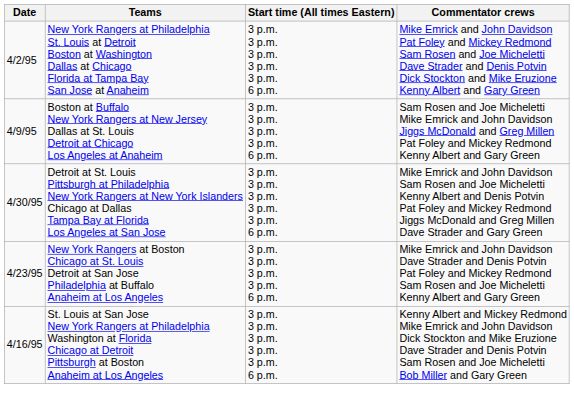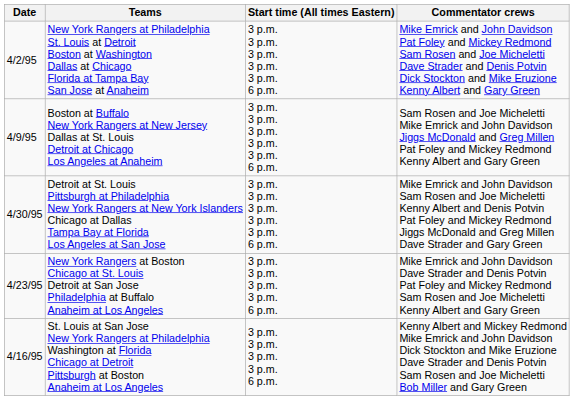(263, 131) 3 p.m. 3 p.m. 3 p.m. 3 p.m. 6 p.m. -> (263, 137) 3 p.m. 3 p.m. 3 p.m. 3 p.m. 3 p.m. 6 p.m.
(263, 345) 3 p.m. 3 p.m. 3 p.m. 3 p.m. 3 p.m. 6 p.m. -> (263, 357) 3 p.m. 3 p.m. 3 p.m. 3 p.m. 6 p.m.
